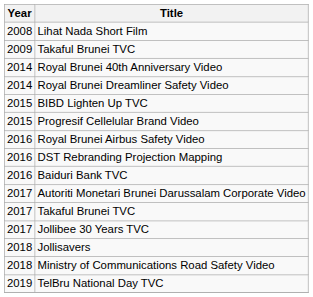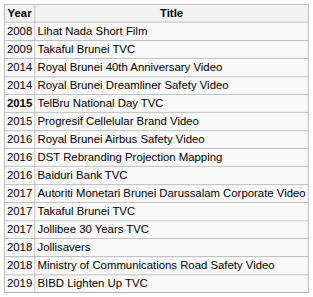(20, 103) normal -> (20, 103) bold
(93, 103) BIBD Lighten Up TVC -> (101, 103) TelBru National Day TVC
(101, 283) TelBru National Day TVC -> (93, 283) BIBD Lighten Up TVC
